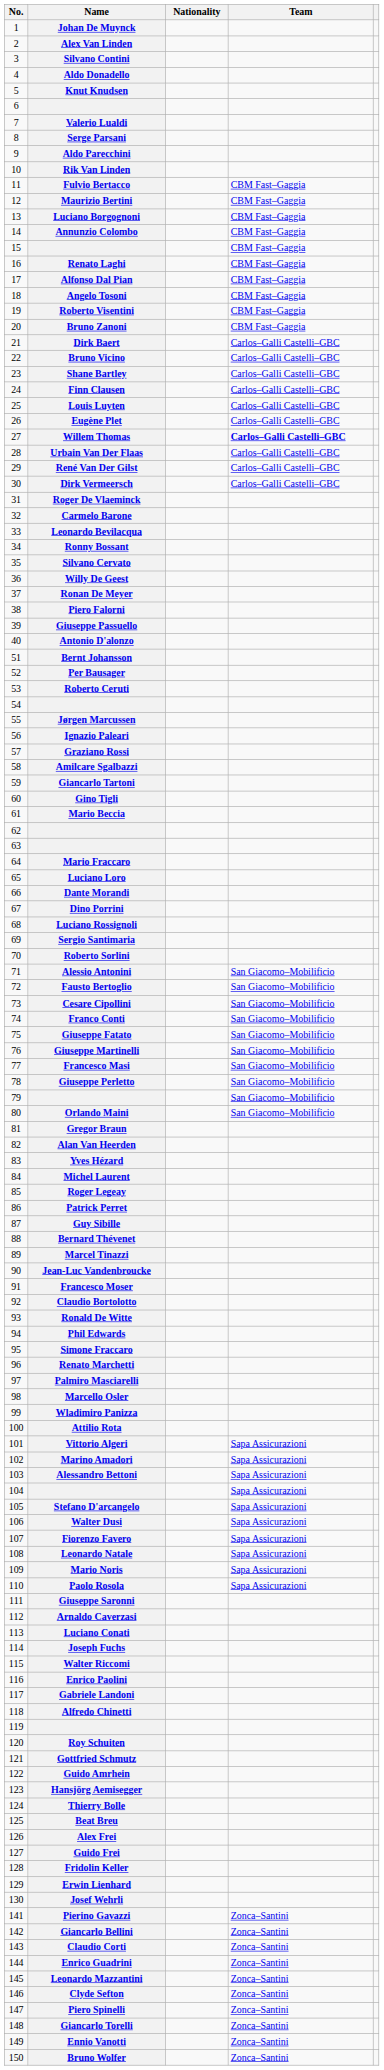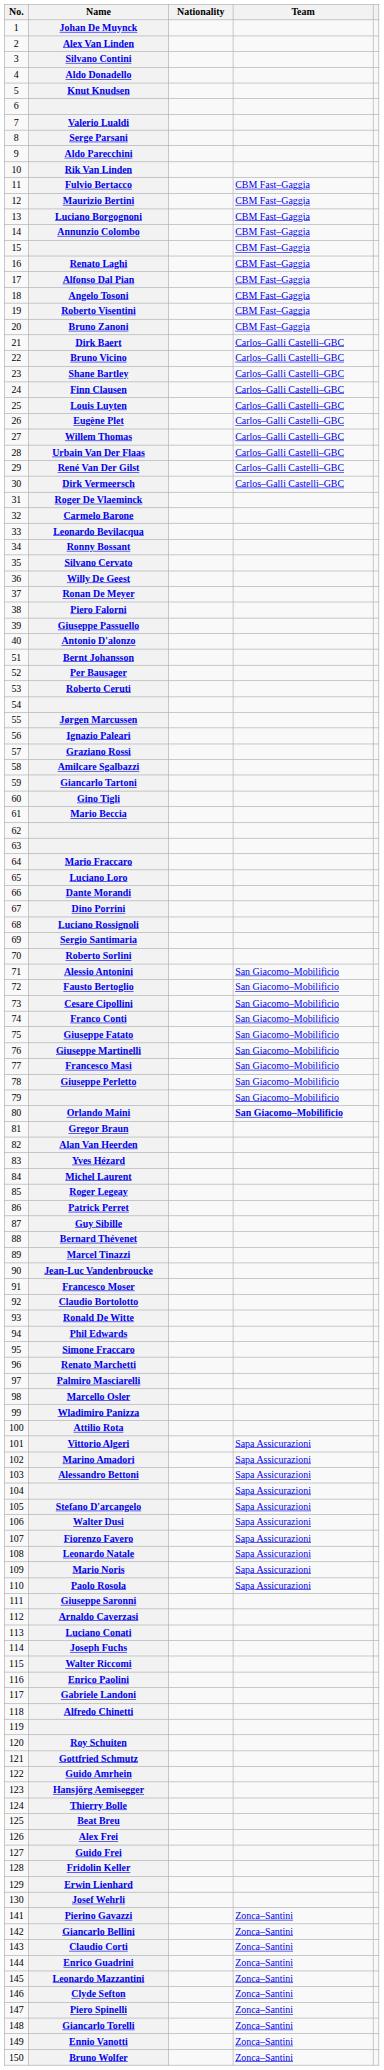(288, 437) bold -> (290, 437) normal
(283, 1113) normal -> (289, 1113) bold
